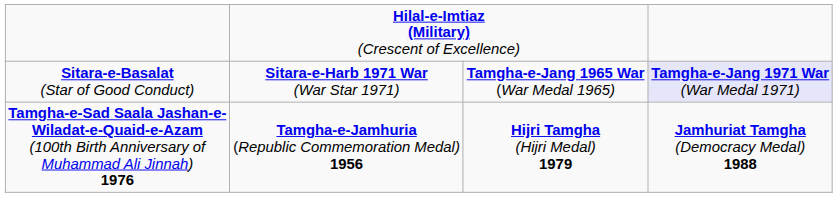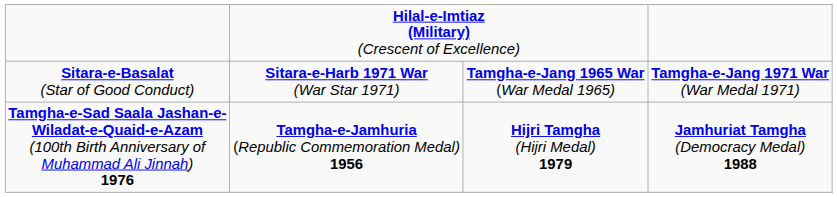(740, 81) lavender background -> (740, 81) no background
